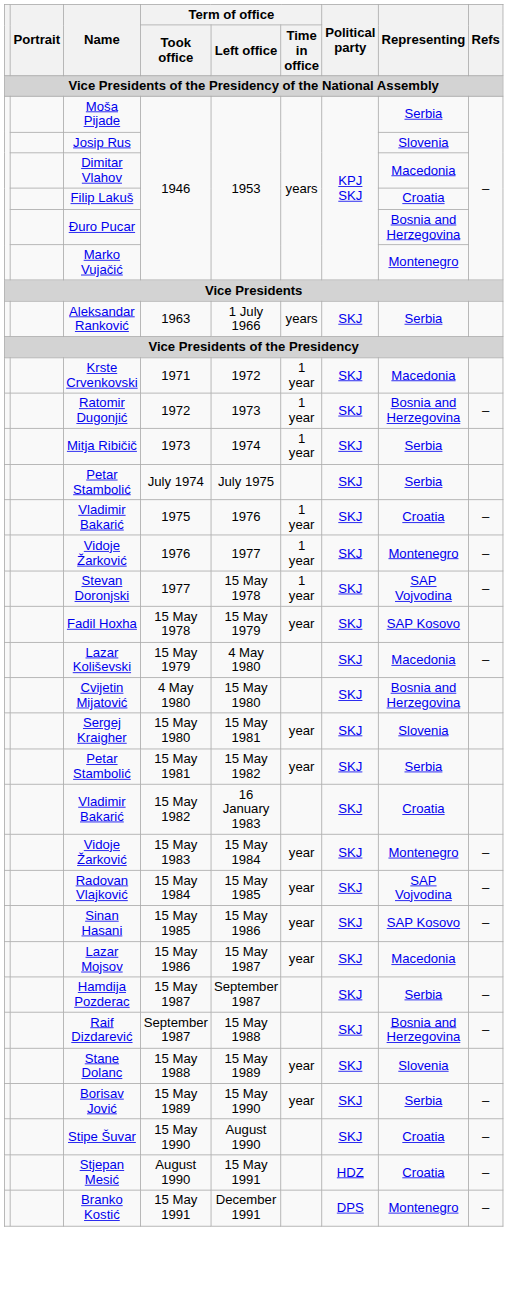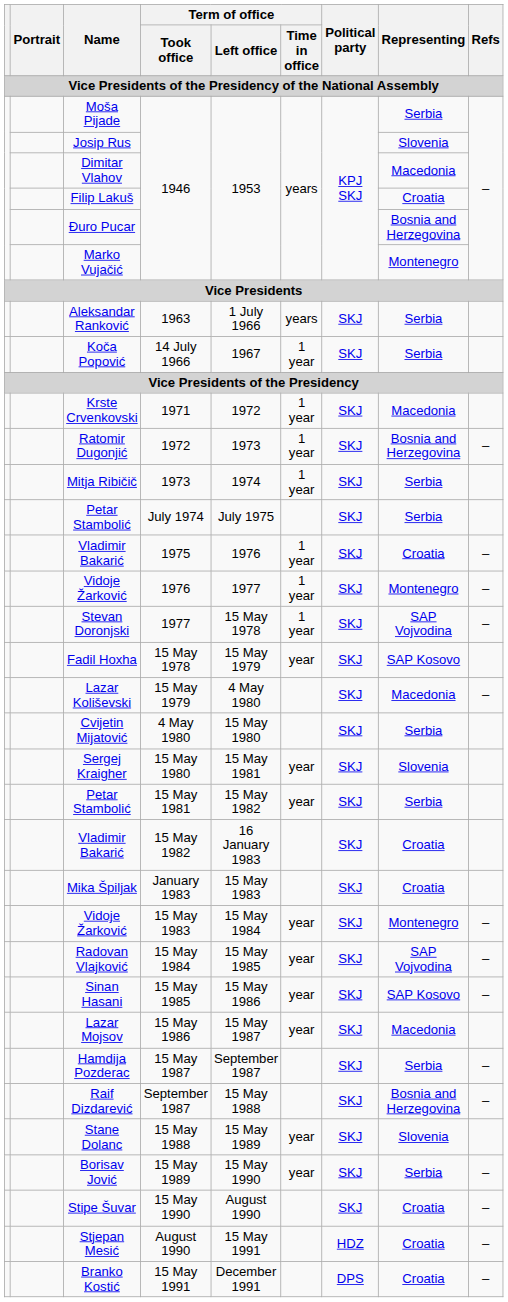+ row: (102, 354)
(423, 695) Bosnia and Herzegovina -> (423, 730) Serbia
+ row: (102, 887)
(423, 1208) Montenegro -> (423, 1279) Croatia
